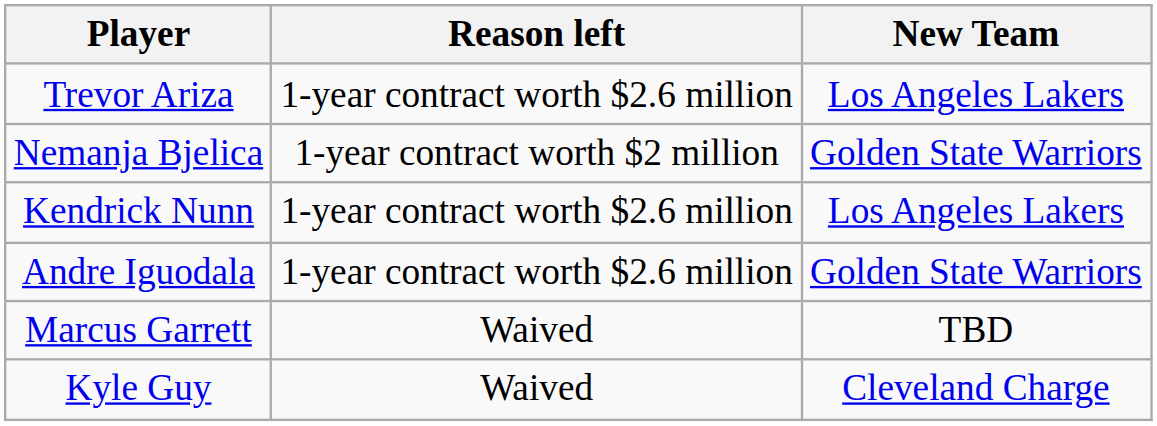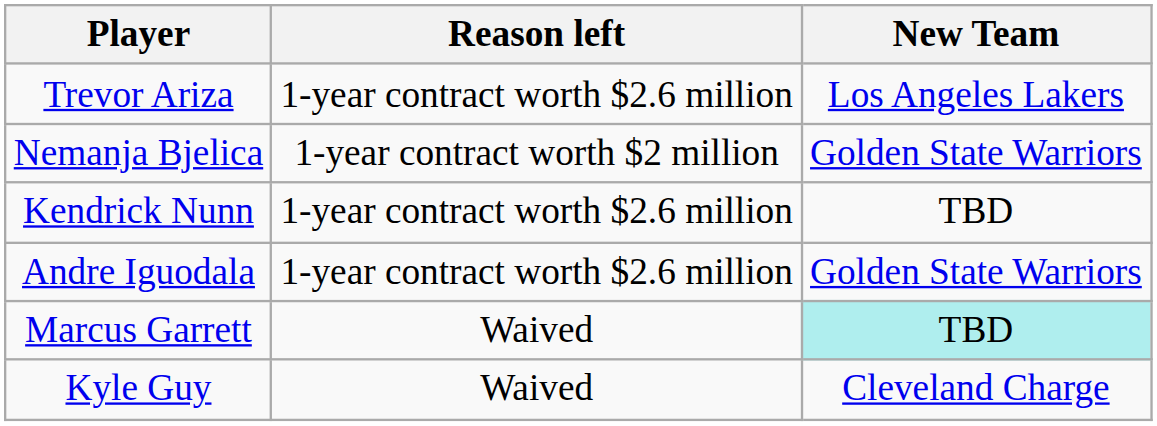(976, 211) Los Angeles Lakers -> (976, 211) TBD
(976, 329) no background -> (976, 329) paleturquoise background
